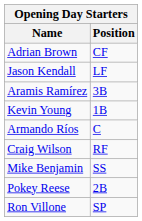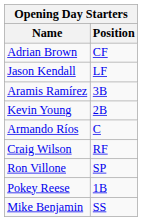(100, 110) 1B -> (100, 110) 2B
rows swapped: (45, 168) <-> (37, 206)
(100, 187) 2B -> (100, 187) 1B
